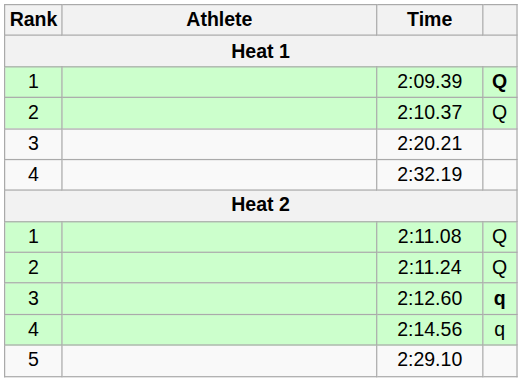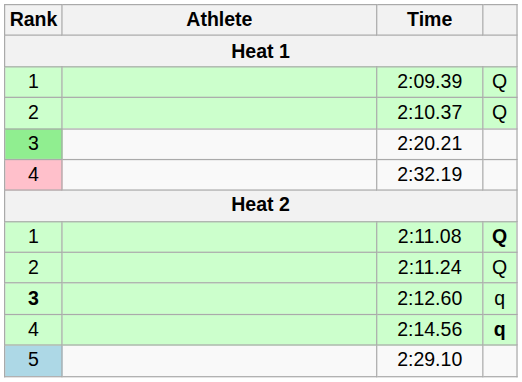(500, 81) bold -> (500, 81) normal
(34, 143) no background -> (34, 143) lightgreen background
(34, 174) no background -> (34, 174) pink background
(500, 236) normal -> (500, 236) bold
(34, 298) normal -> (34, 298) bold
(500, 298) bold -> (500, 298) normal
(500, 329) normal -> (500, 329) bold
(34, 360) no background -> (34, 360) lightblue background
